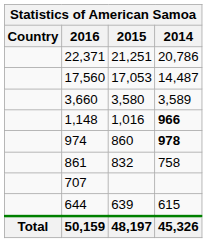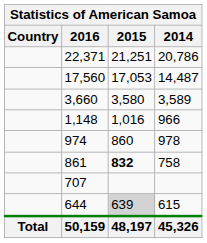(169, 120) bold -> (169, 120) normal
(169, 141) bold -> (169, 141) normal
(122, 162) normal -> (122, 162) bold
(122, 204) no background -> (122, 204) lightgrey background
